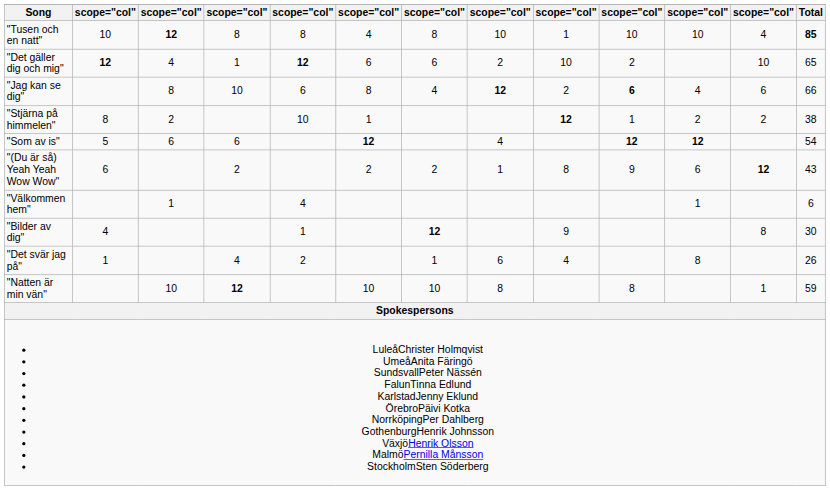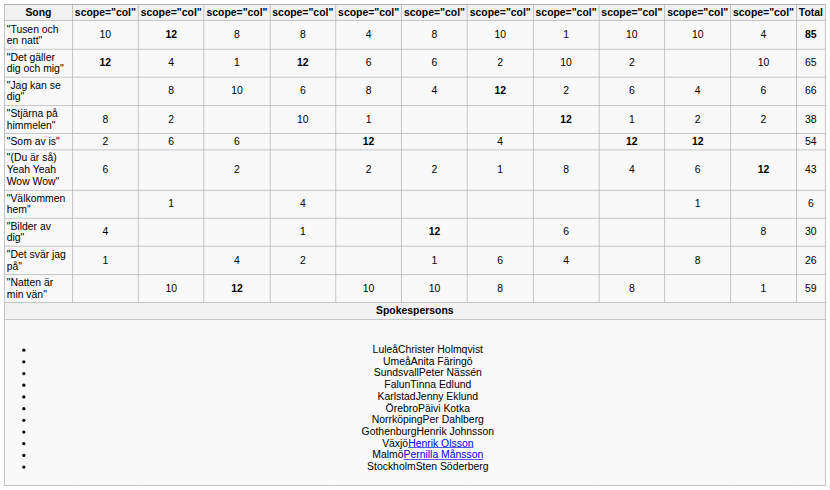(632, 91) bold -> (632, 91) normal
(105, 142) 5 -> (105, 142) 2
(632, 170) 9 -> (632, 170) 4
(566, 232) 9 -> (566, 232) 6
